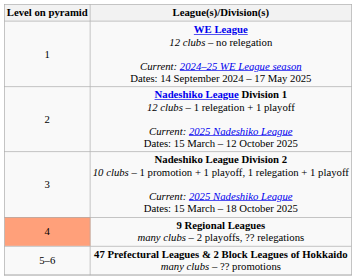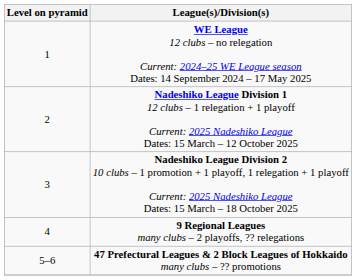(47, 231) lightsalmon background -> (47, 231) no background
